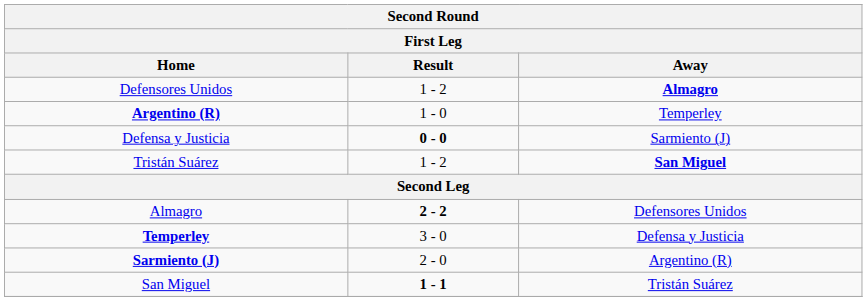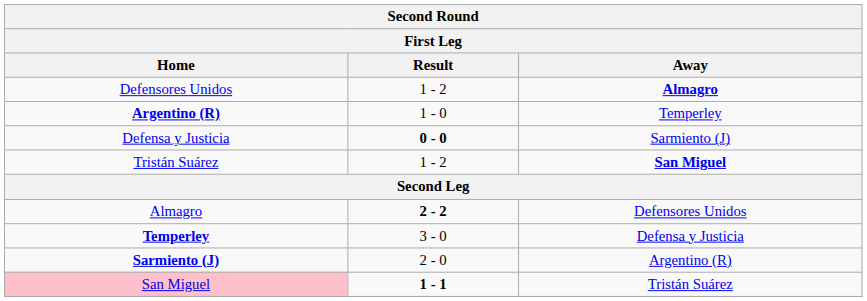(176, 284) no background -> (176, 284) pink background
